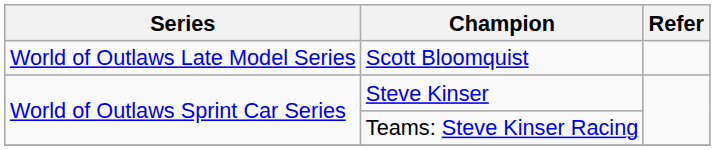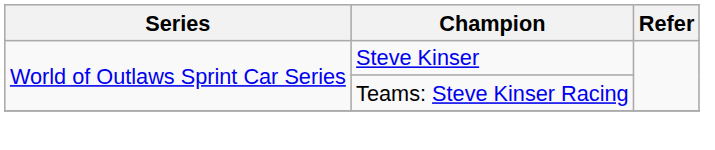- row: (447, 57)
